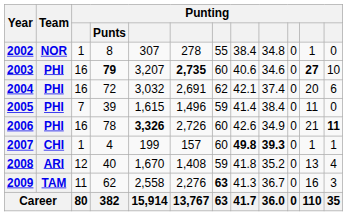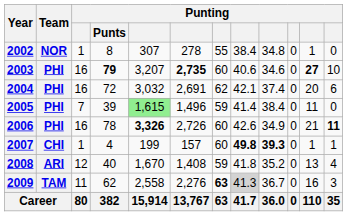(149, 107) no background -> (149, 107) lightgreen background
(245, 182) no background -> (245, 182) lightgrey background
